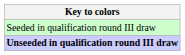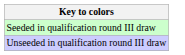(92, 43) bold -> (86, 43) normal
